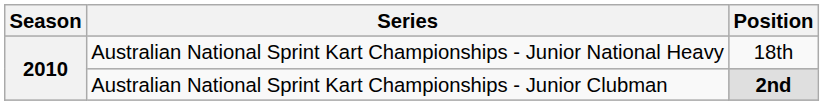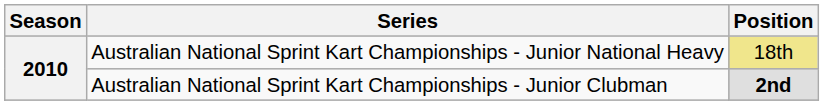(773, 52) no background -> (773, 52) khaki background
